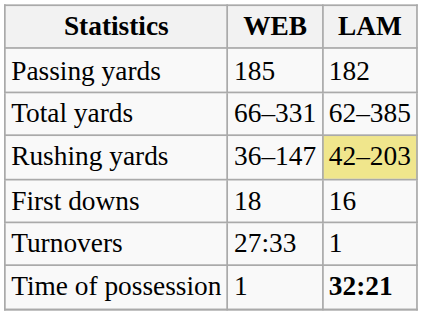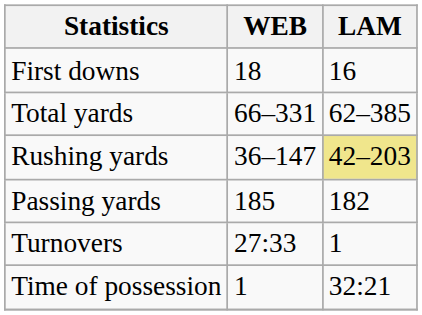rows swapped: (75, 200) <-> (86, 69)
(361, 286) bold -> (360, 286) normal
